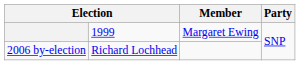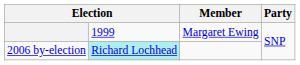(134, 50) no background -> (134, 50) paleturquoise background
